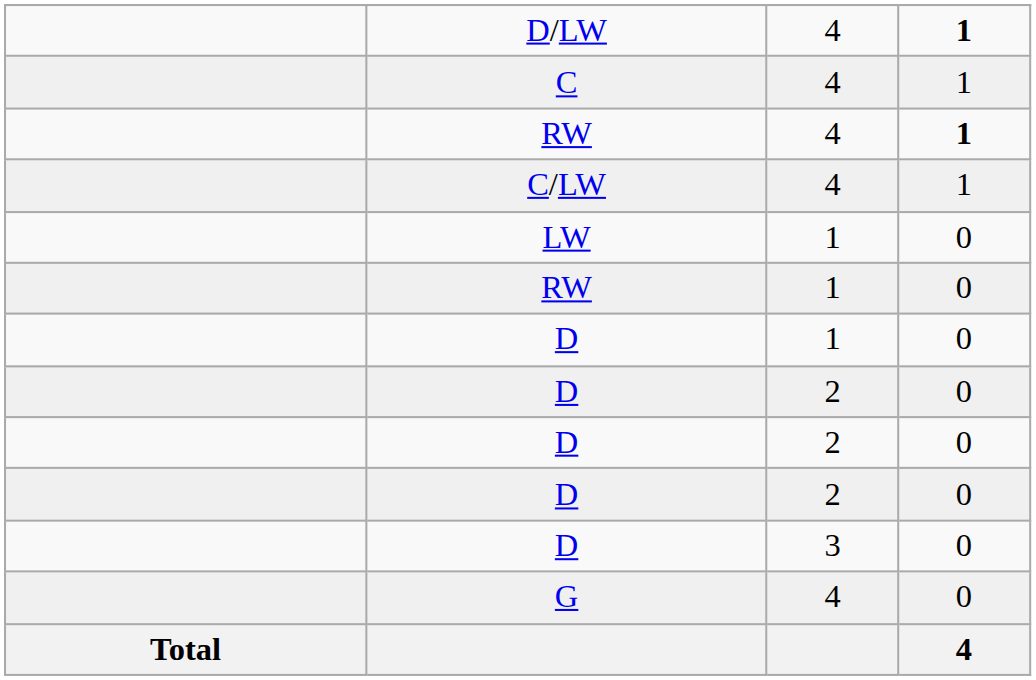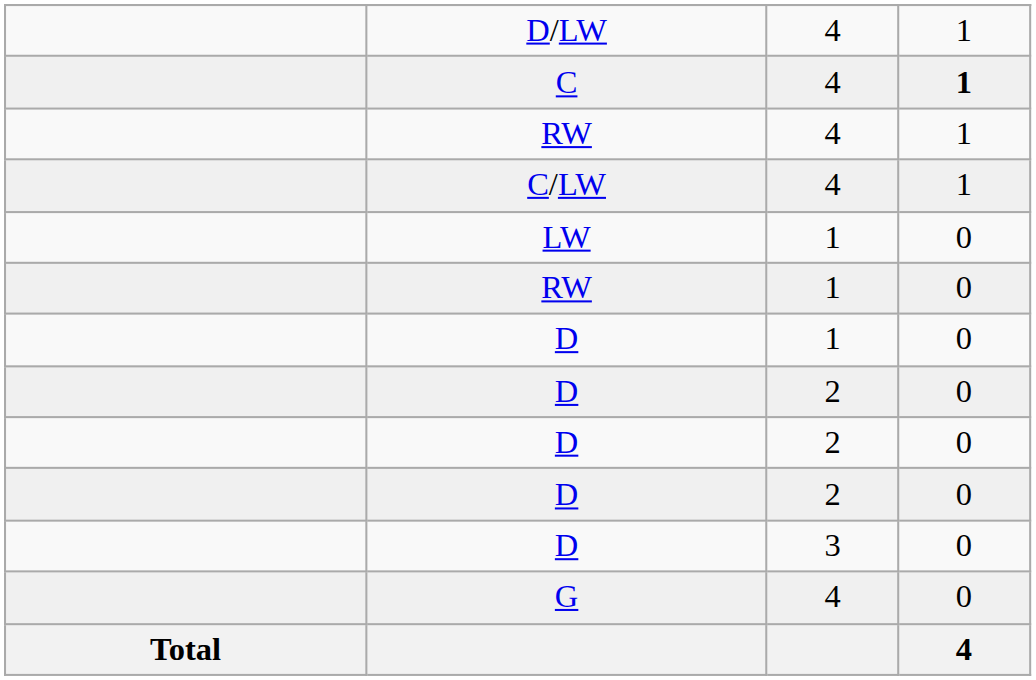(964, 30) bold -> (964, 30) normal
(964, 81) normal -> (964, 81) bold
(964, 133) bold -> (964, 133) normal
